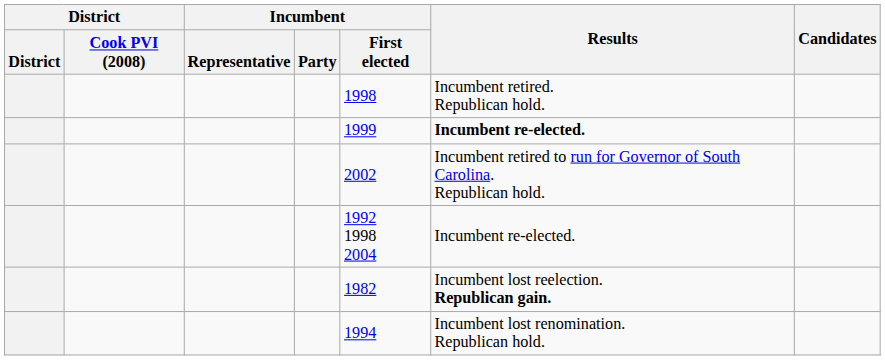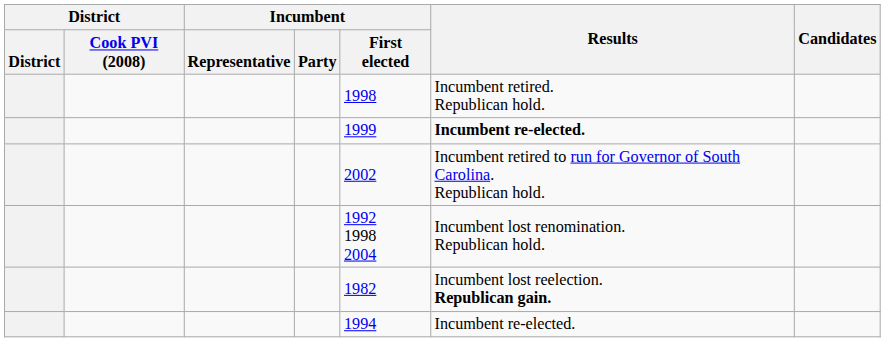(505, 236) Incumbent re-elected. -> (530, 236) Incumbent lost renomination. Republican hold.
(530, 333) Incumbent lost renomination. Republican hold. -> (505, 323) Incumbent re-elected.
